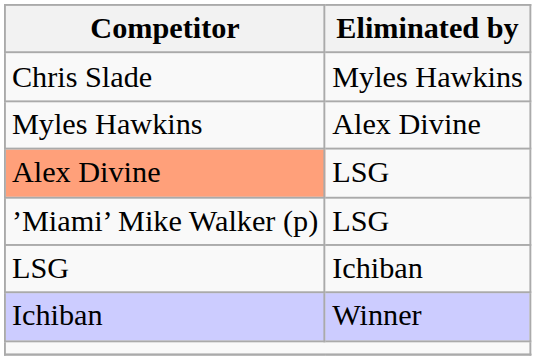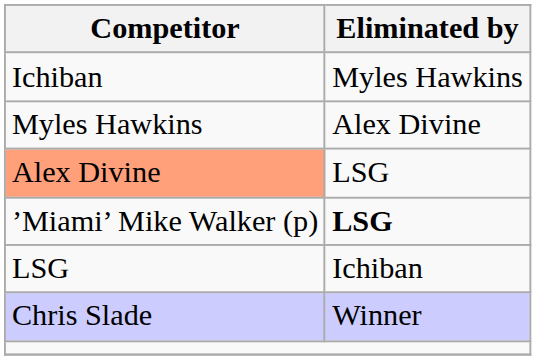(82, 76) Chris Slade -> (57, 76) Ichiban
(361, 220) normal -> (362, 220) bold
(57, 316) Ichiban -> (82, 316) Chris Slade
